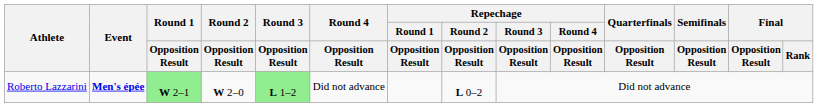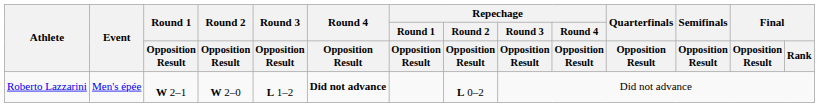(118, 86) bold -> (117, 86) normal
(174, 93) lightgreen background -> (171, 93) no background
(283, 93) lightgreen background -> (280, 93) no background
(349, 86) normal -> (348, 86) bold
